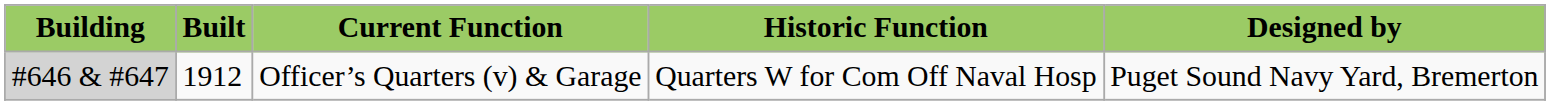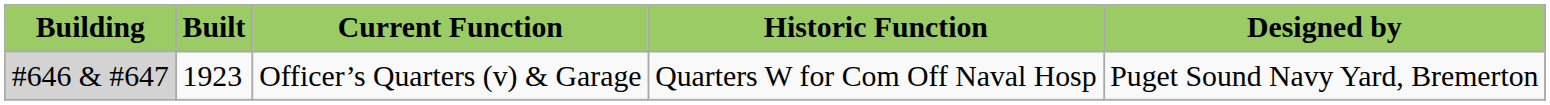(212, 75) 1912 -> (212, 75) 1923
